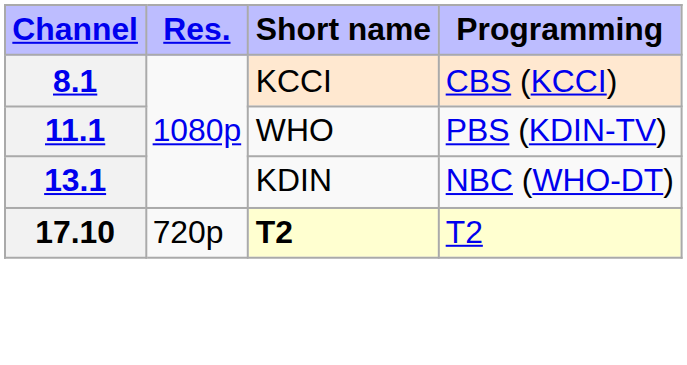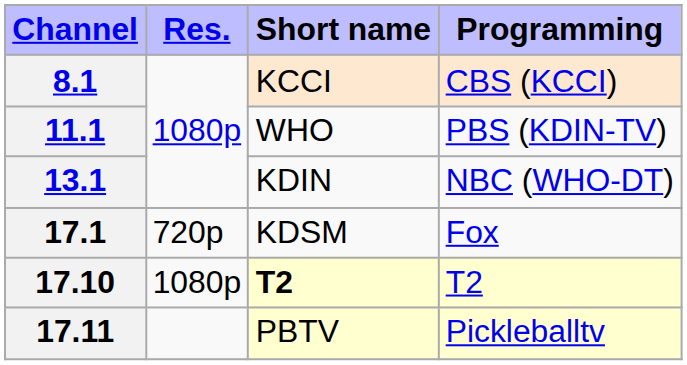+ row: (75, 231)
(188, 231) 720p -> (197, 282) 1080p
+ row: (75, 332)
